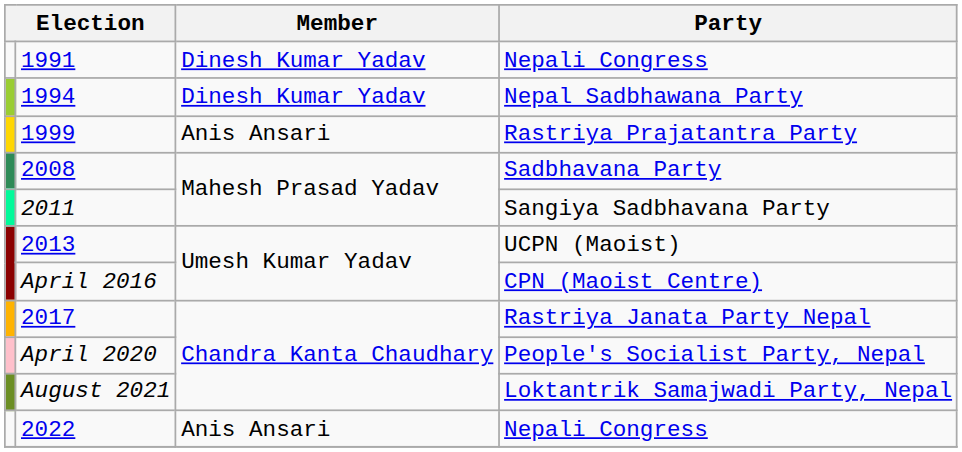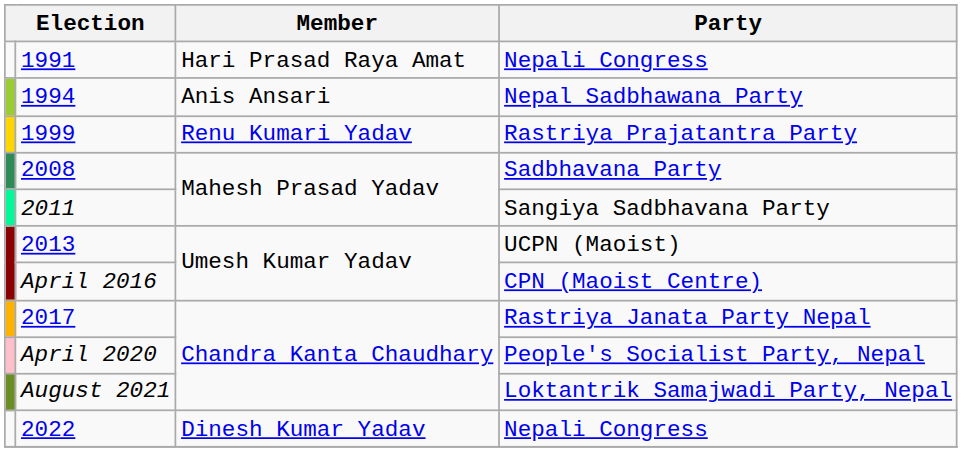(303, 60) Dinesh Kumar Yadav -> (324, 60) Hari Prasad Raya Amat
(303, 97) Dinesh Kumar Yadav -> (256, 97) Anis Ansari
(256, 134) Anis Ansari -> (297, 134) Renu Kumari Yadav
(256, 429) Anis Ansari -> (303, 429) Dinesh Kumar Yadav
